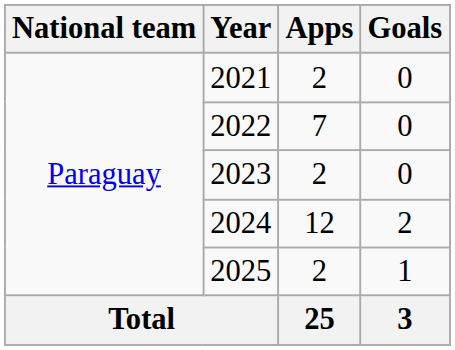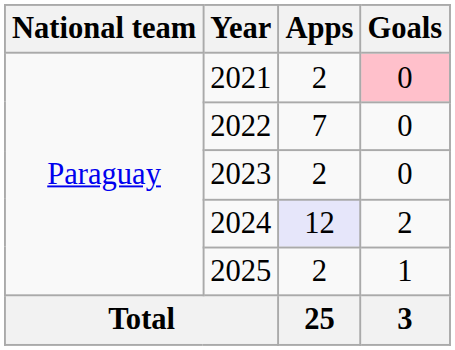(405, 77) no background -> (405, 77) pink background
(319, 222) no background -> (319, 222) lavender background
